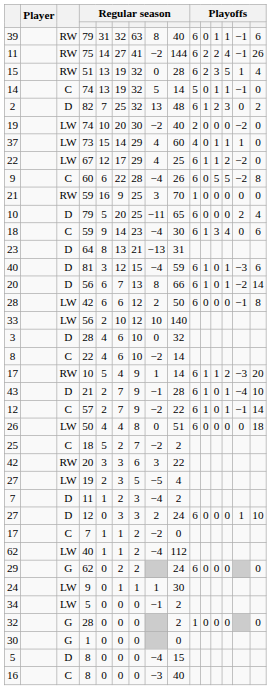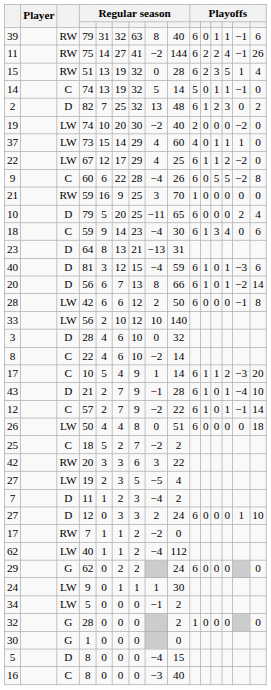(68, 373) RW -> (68, 373) C
(68, 533) C -> (68, 533) RW
